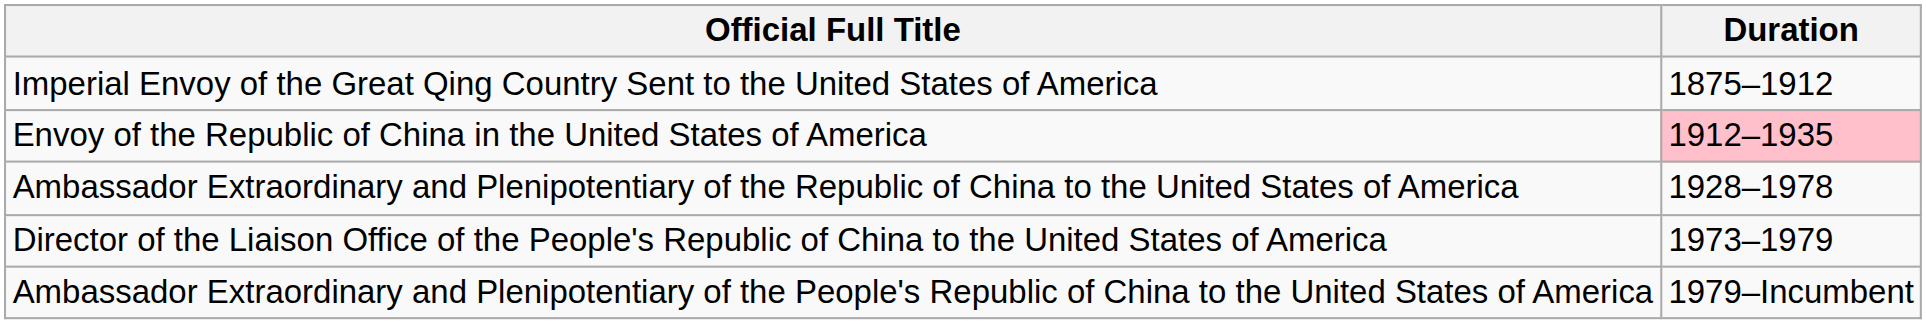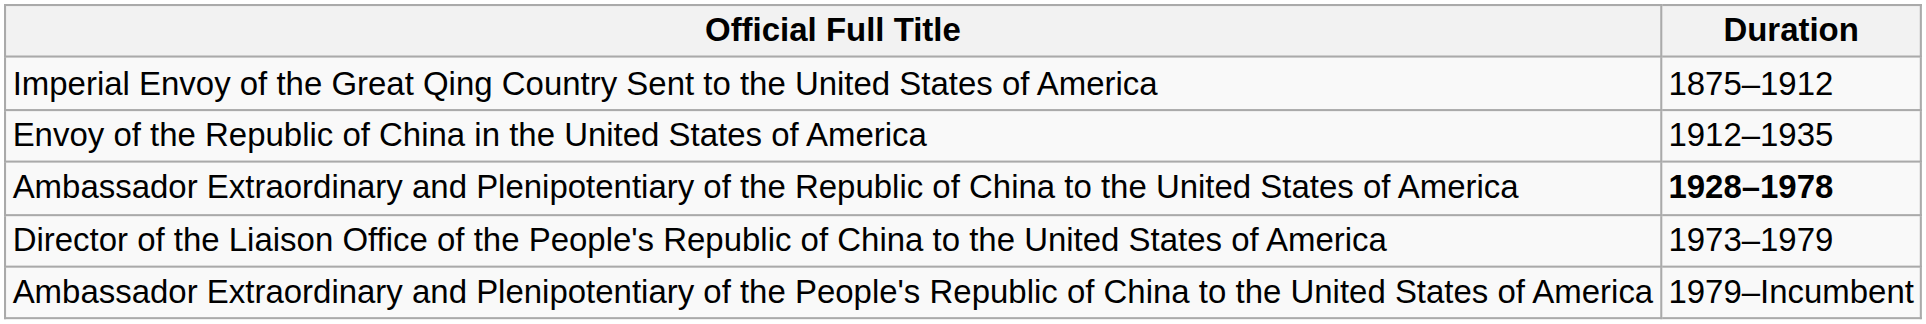(1751, 135) pink background -> (1751, 135) no background
(1751, 187) normal -> (1751, 187) bold
